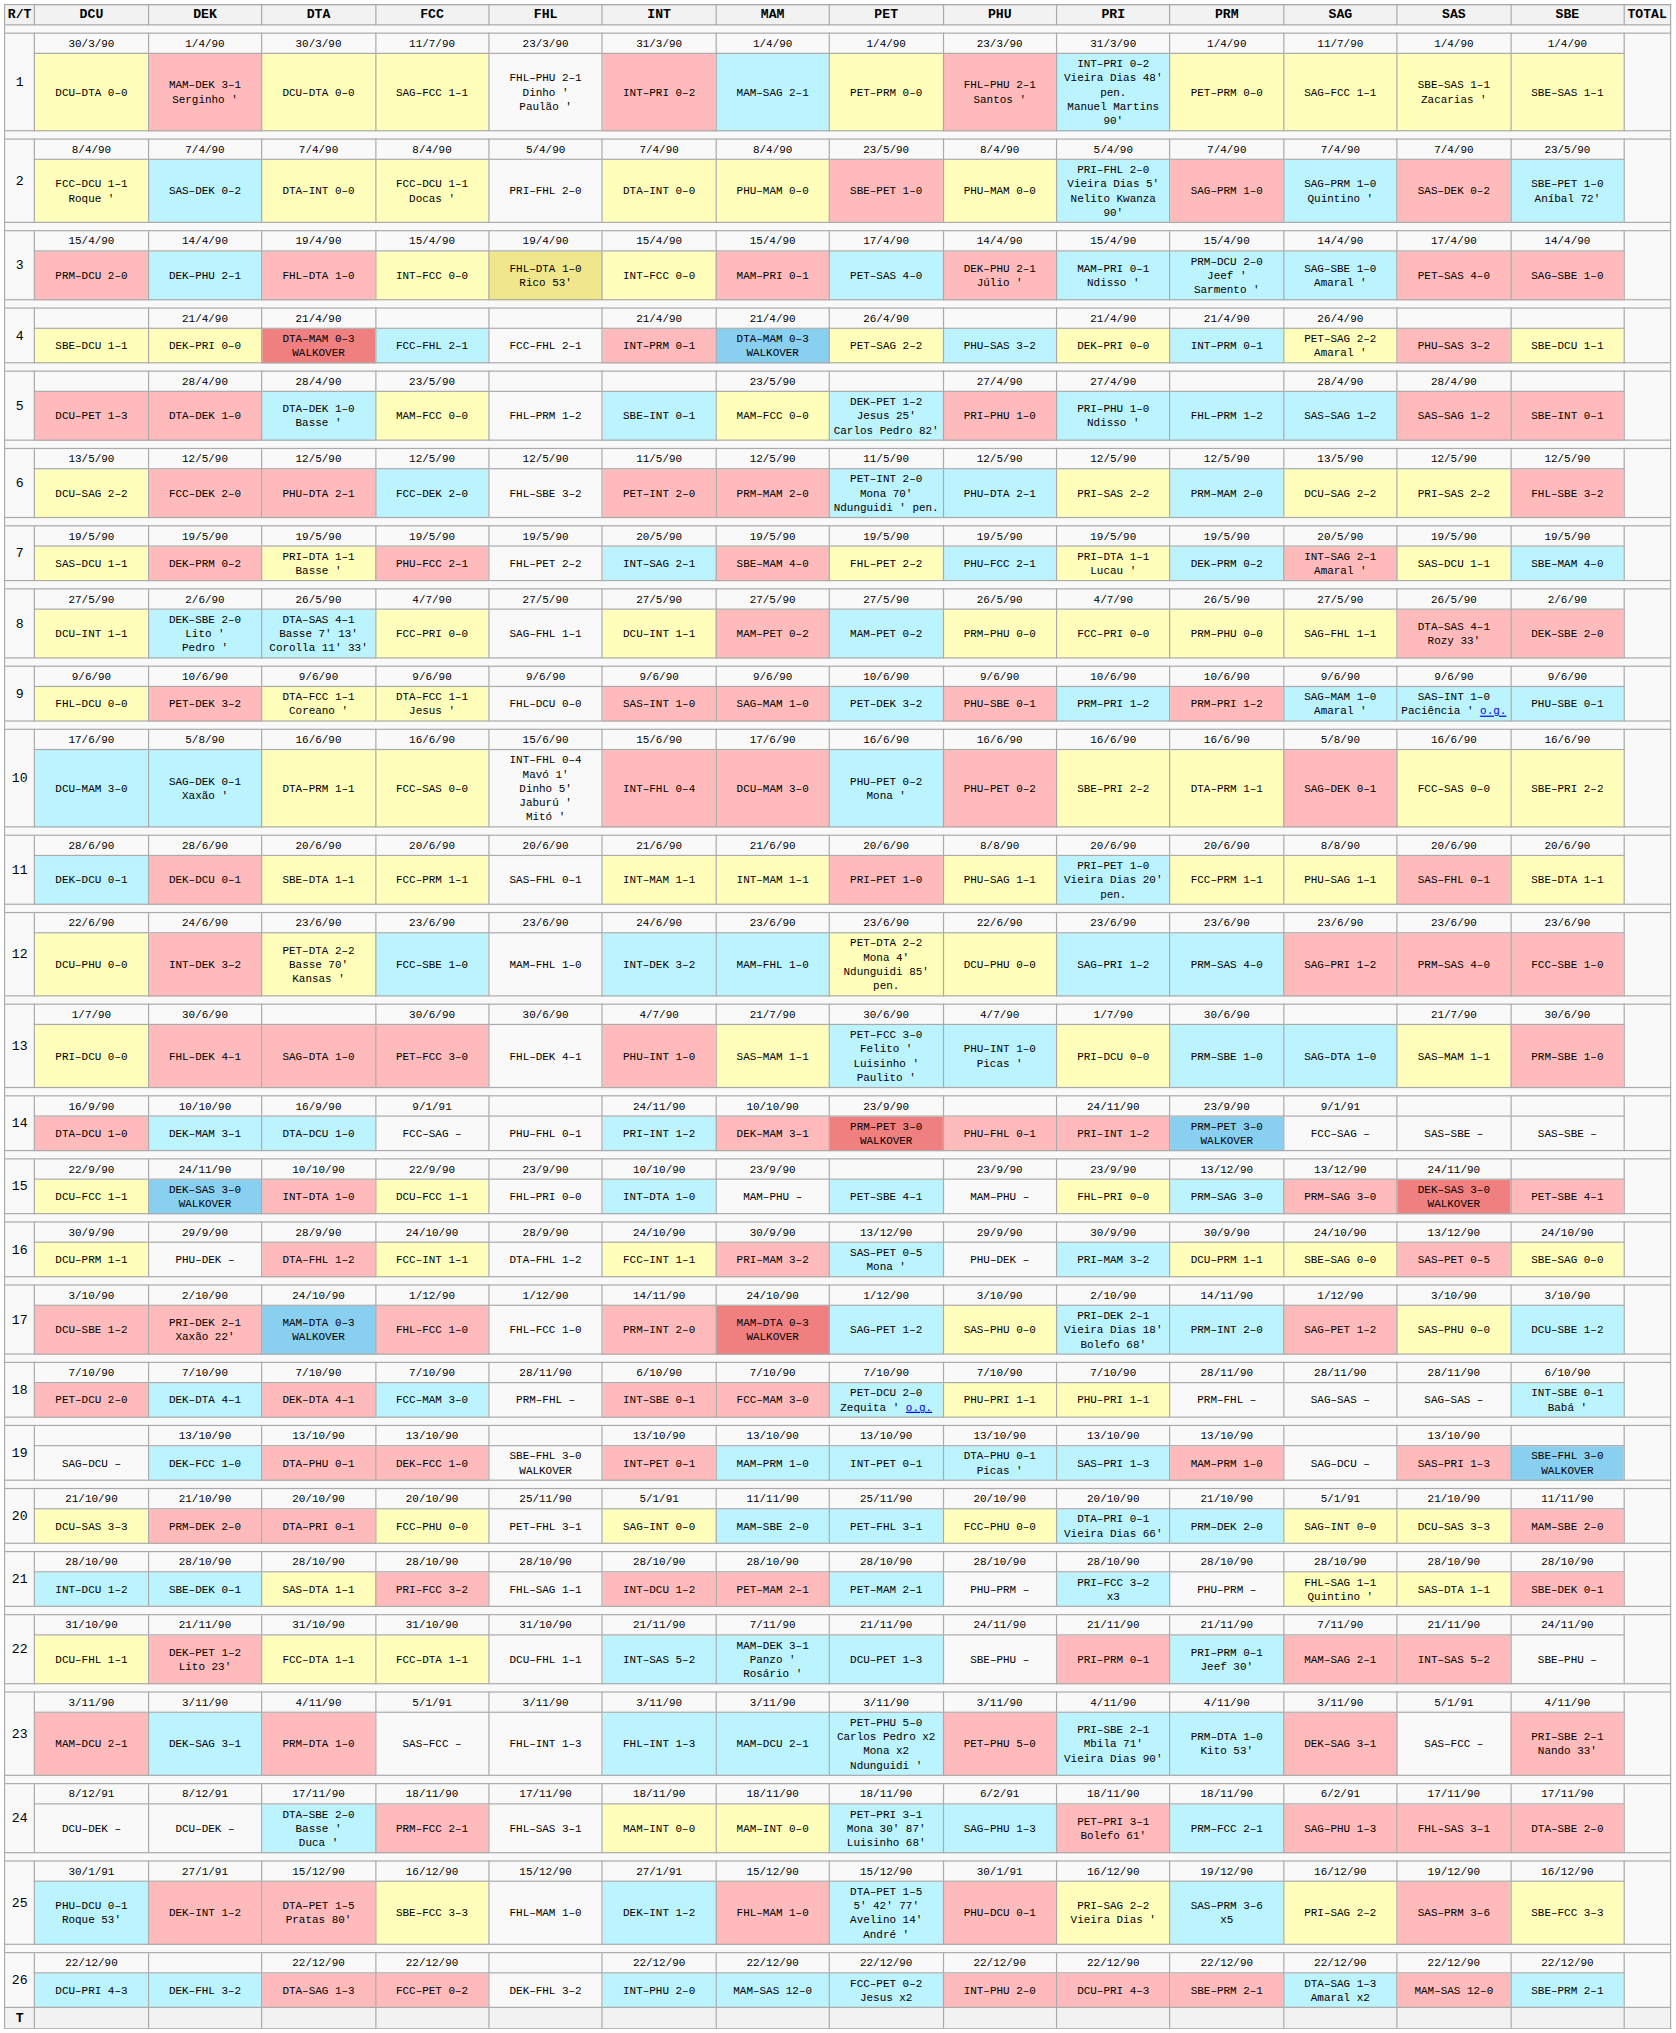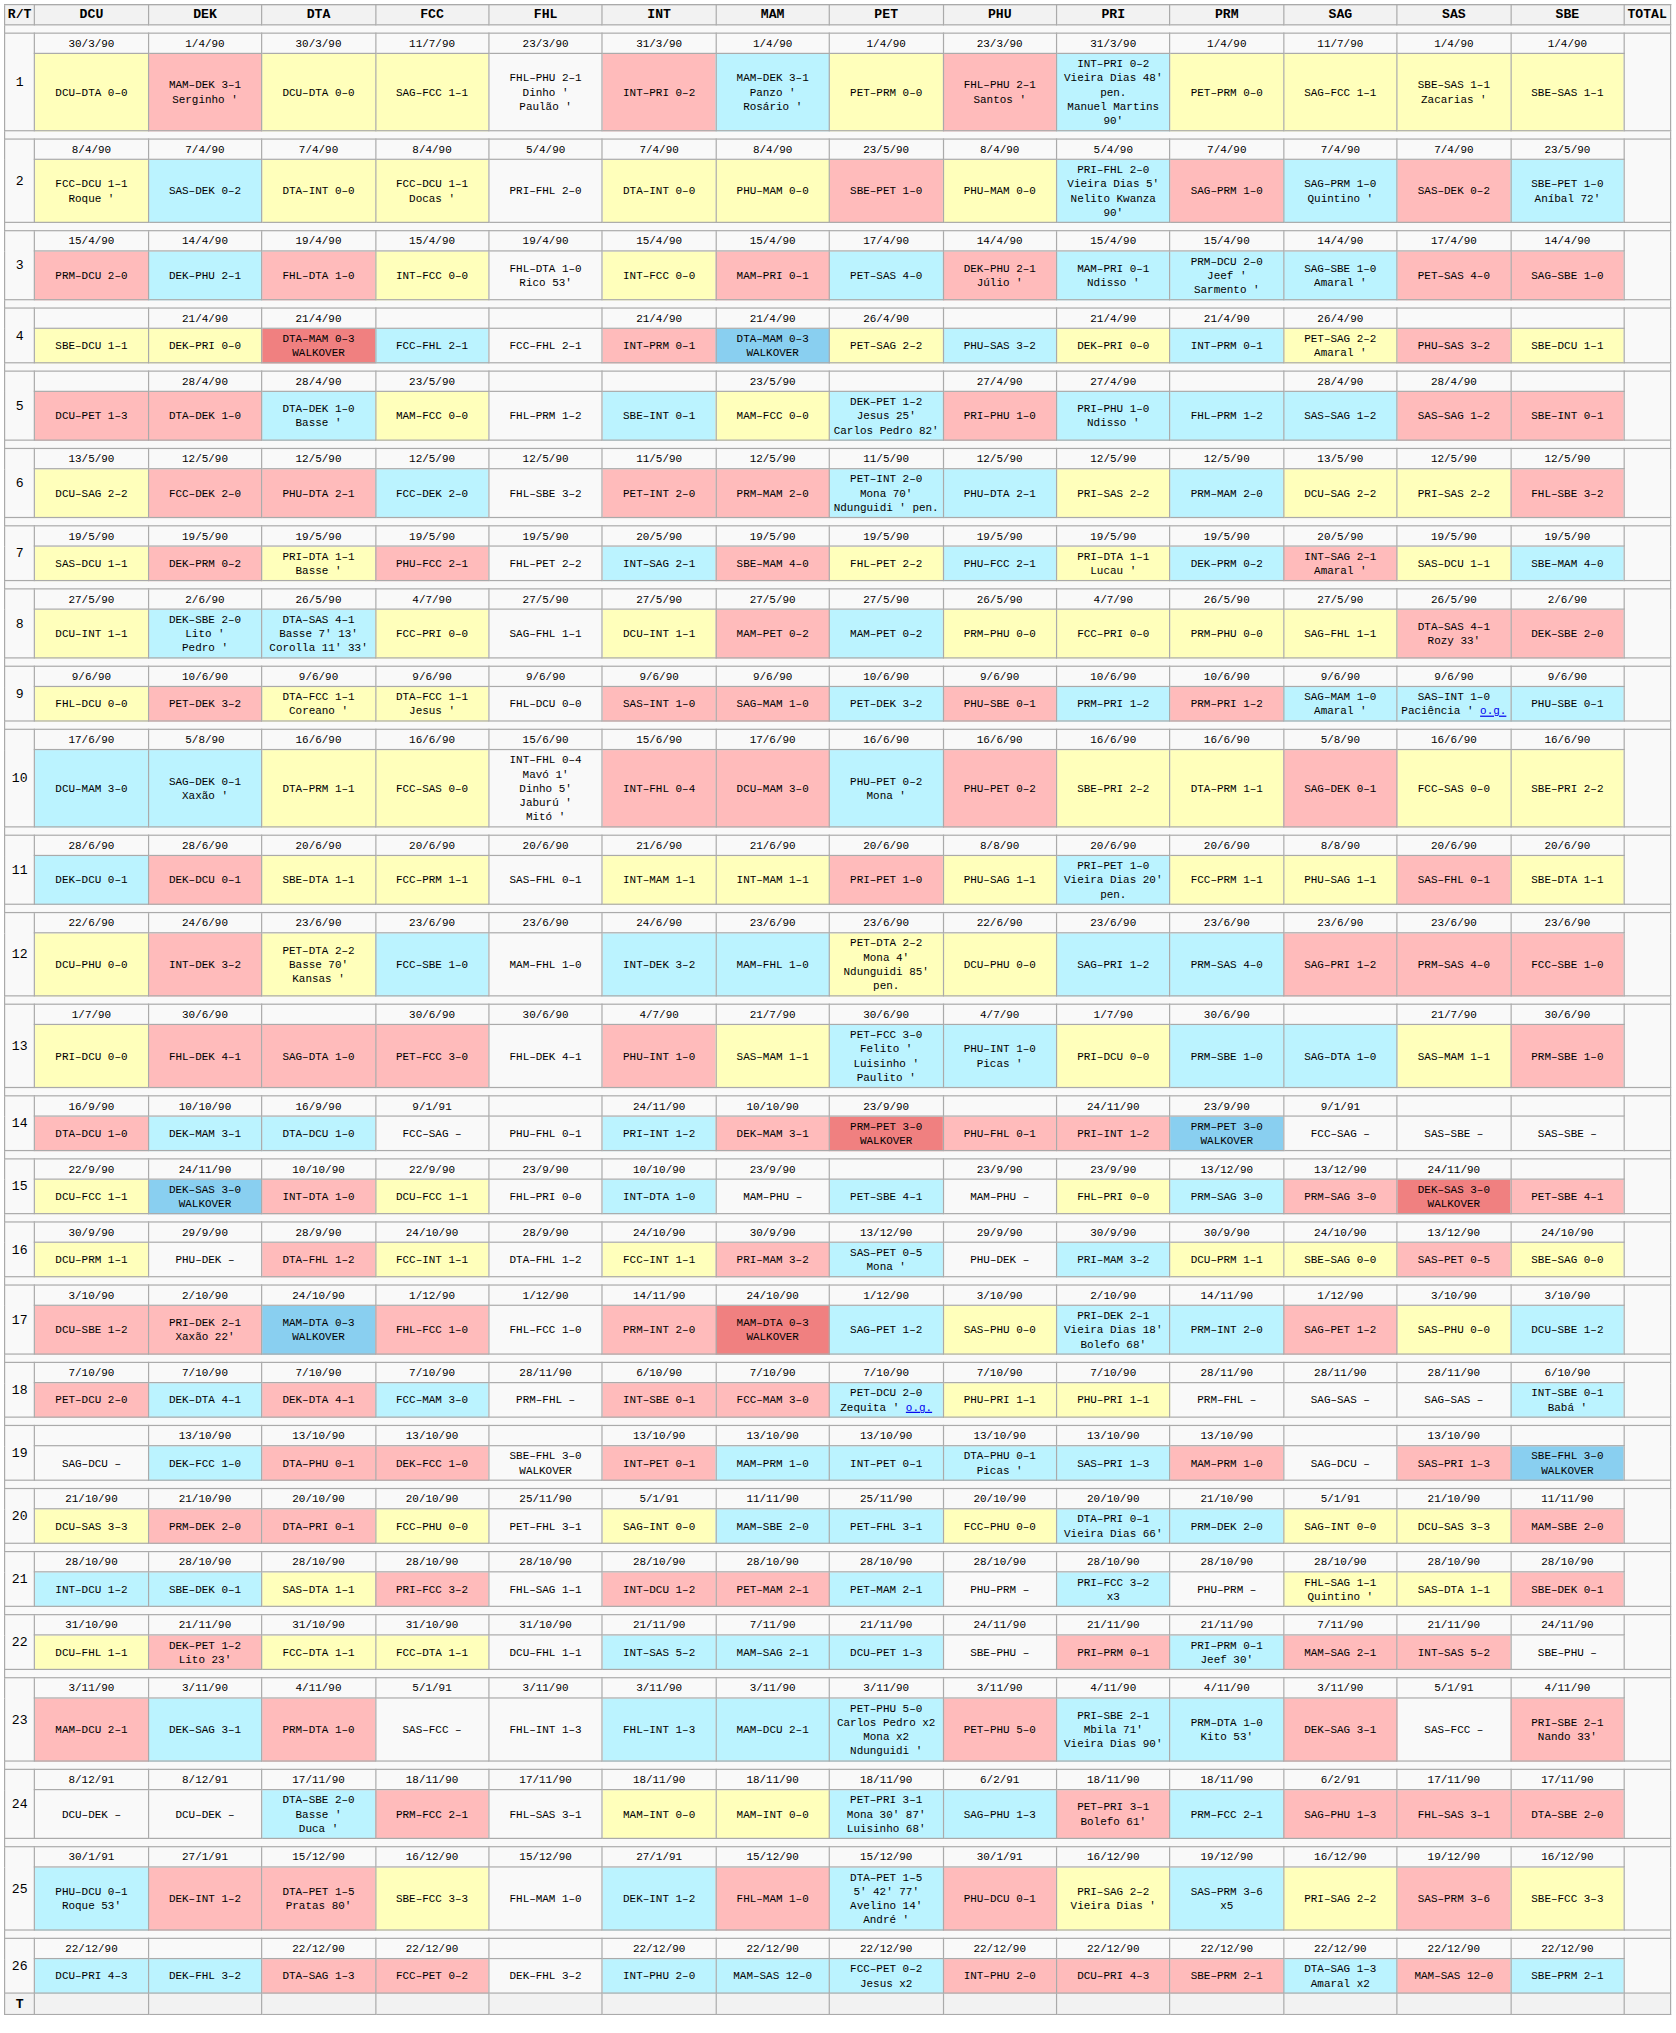(773, 93) MAM–SAG 2–1 -> (773, 93) MAM–DEK 3–1 Panzo ' Rosário '
(546, 276) khaki background -> (546, 276) no background
(773, 1660) MAM–DEK 3–1 Panzo ' Rosário ' -> (773, 1653) MAM–SAG 2–1
